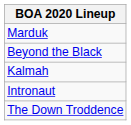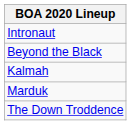(27, 33) Marduk -> (31, 33) Intronaut
(31, 91) Intronaut -> (27, 91) Marduk
